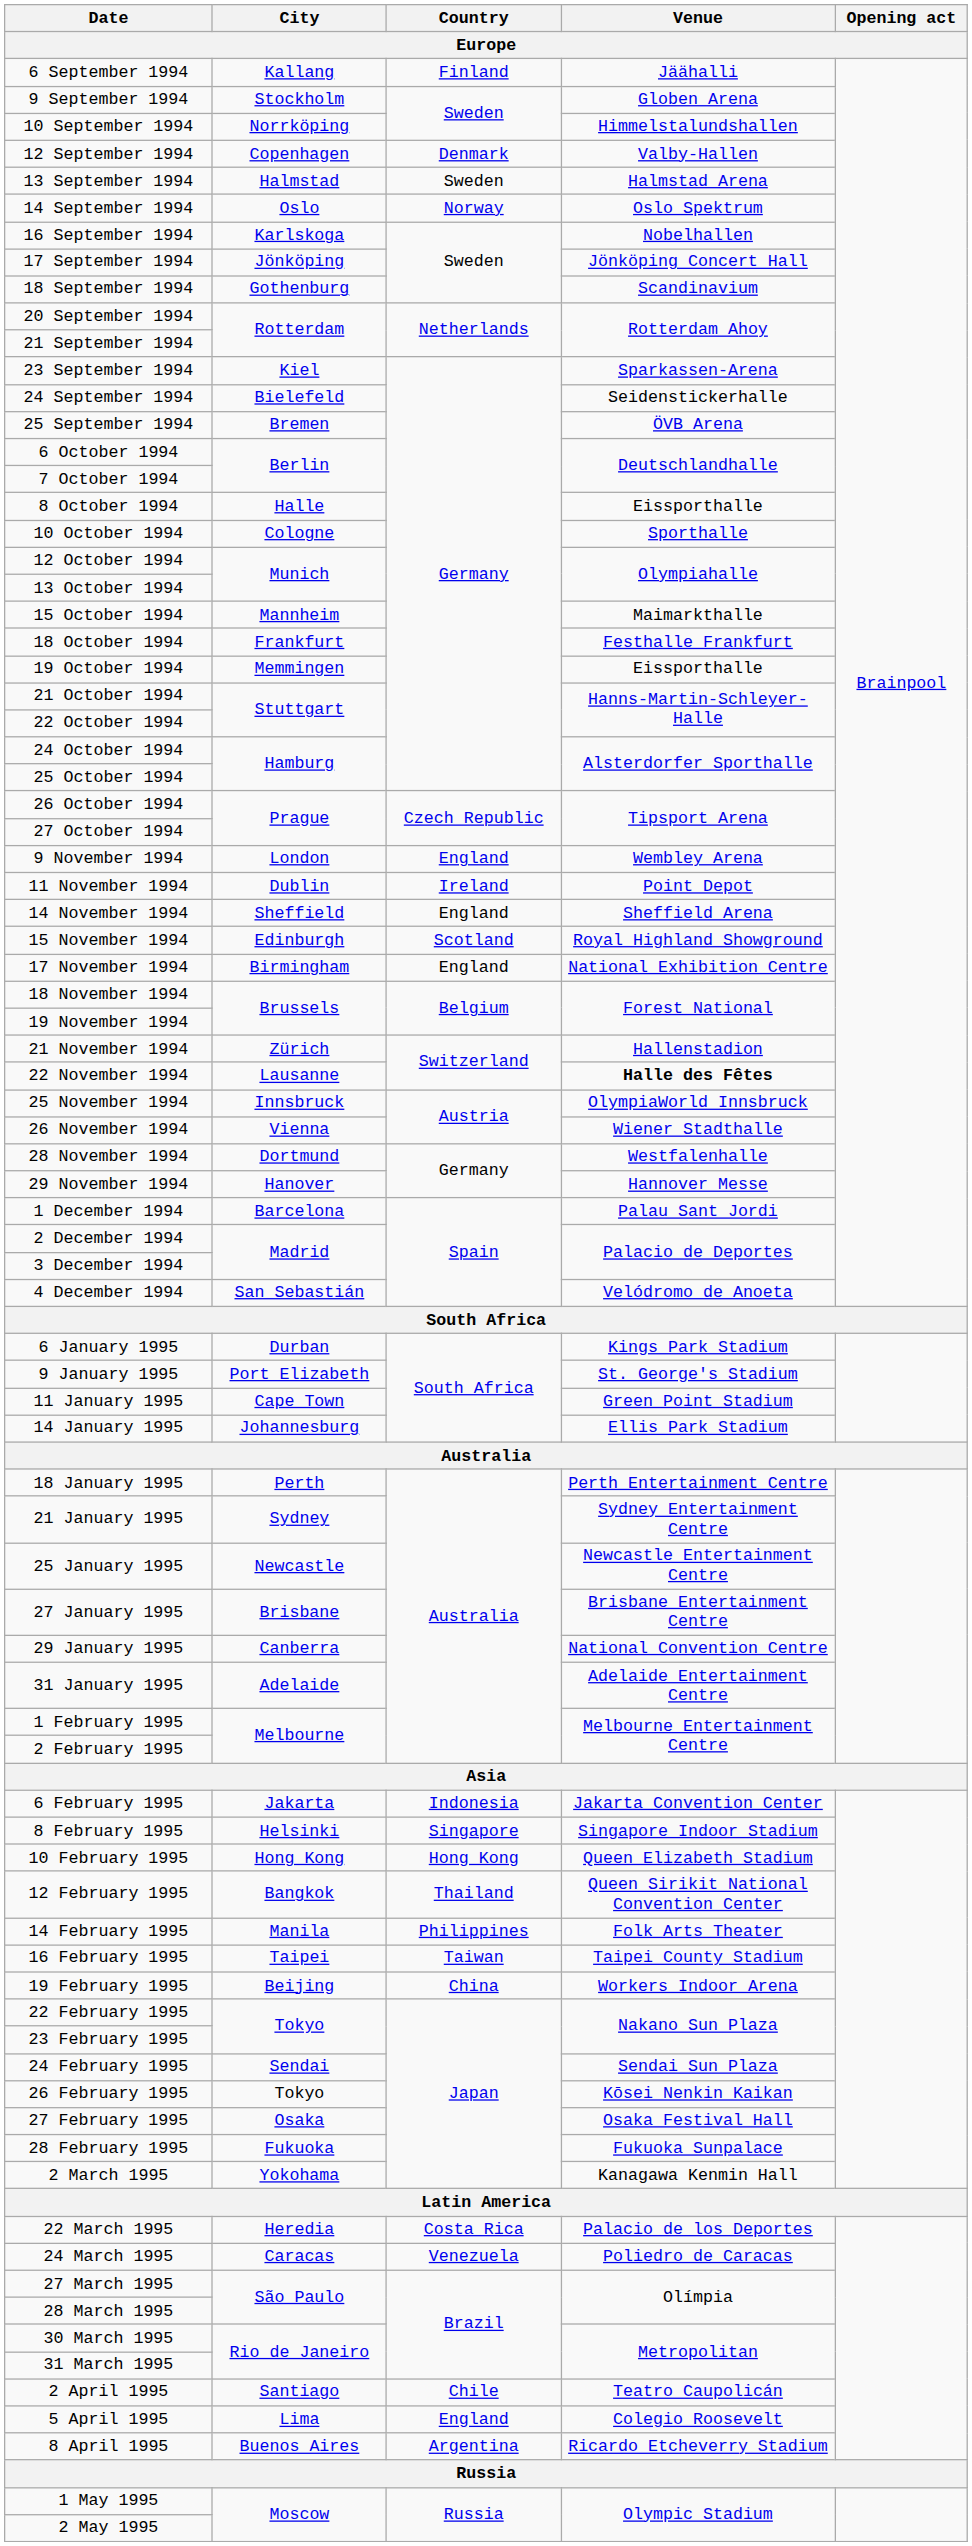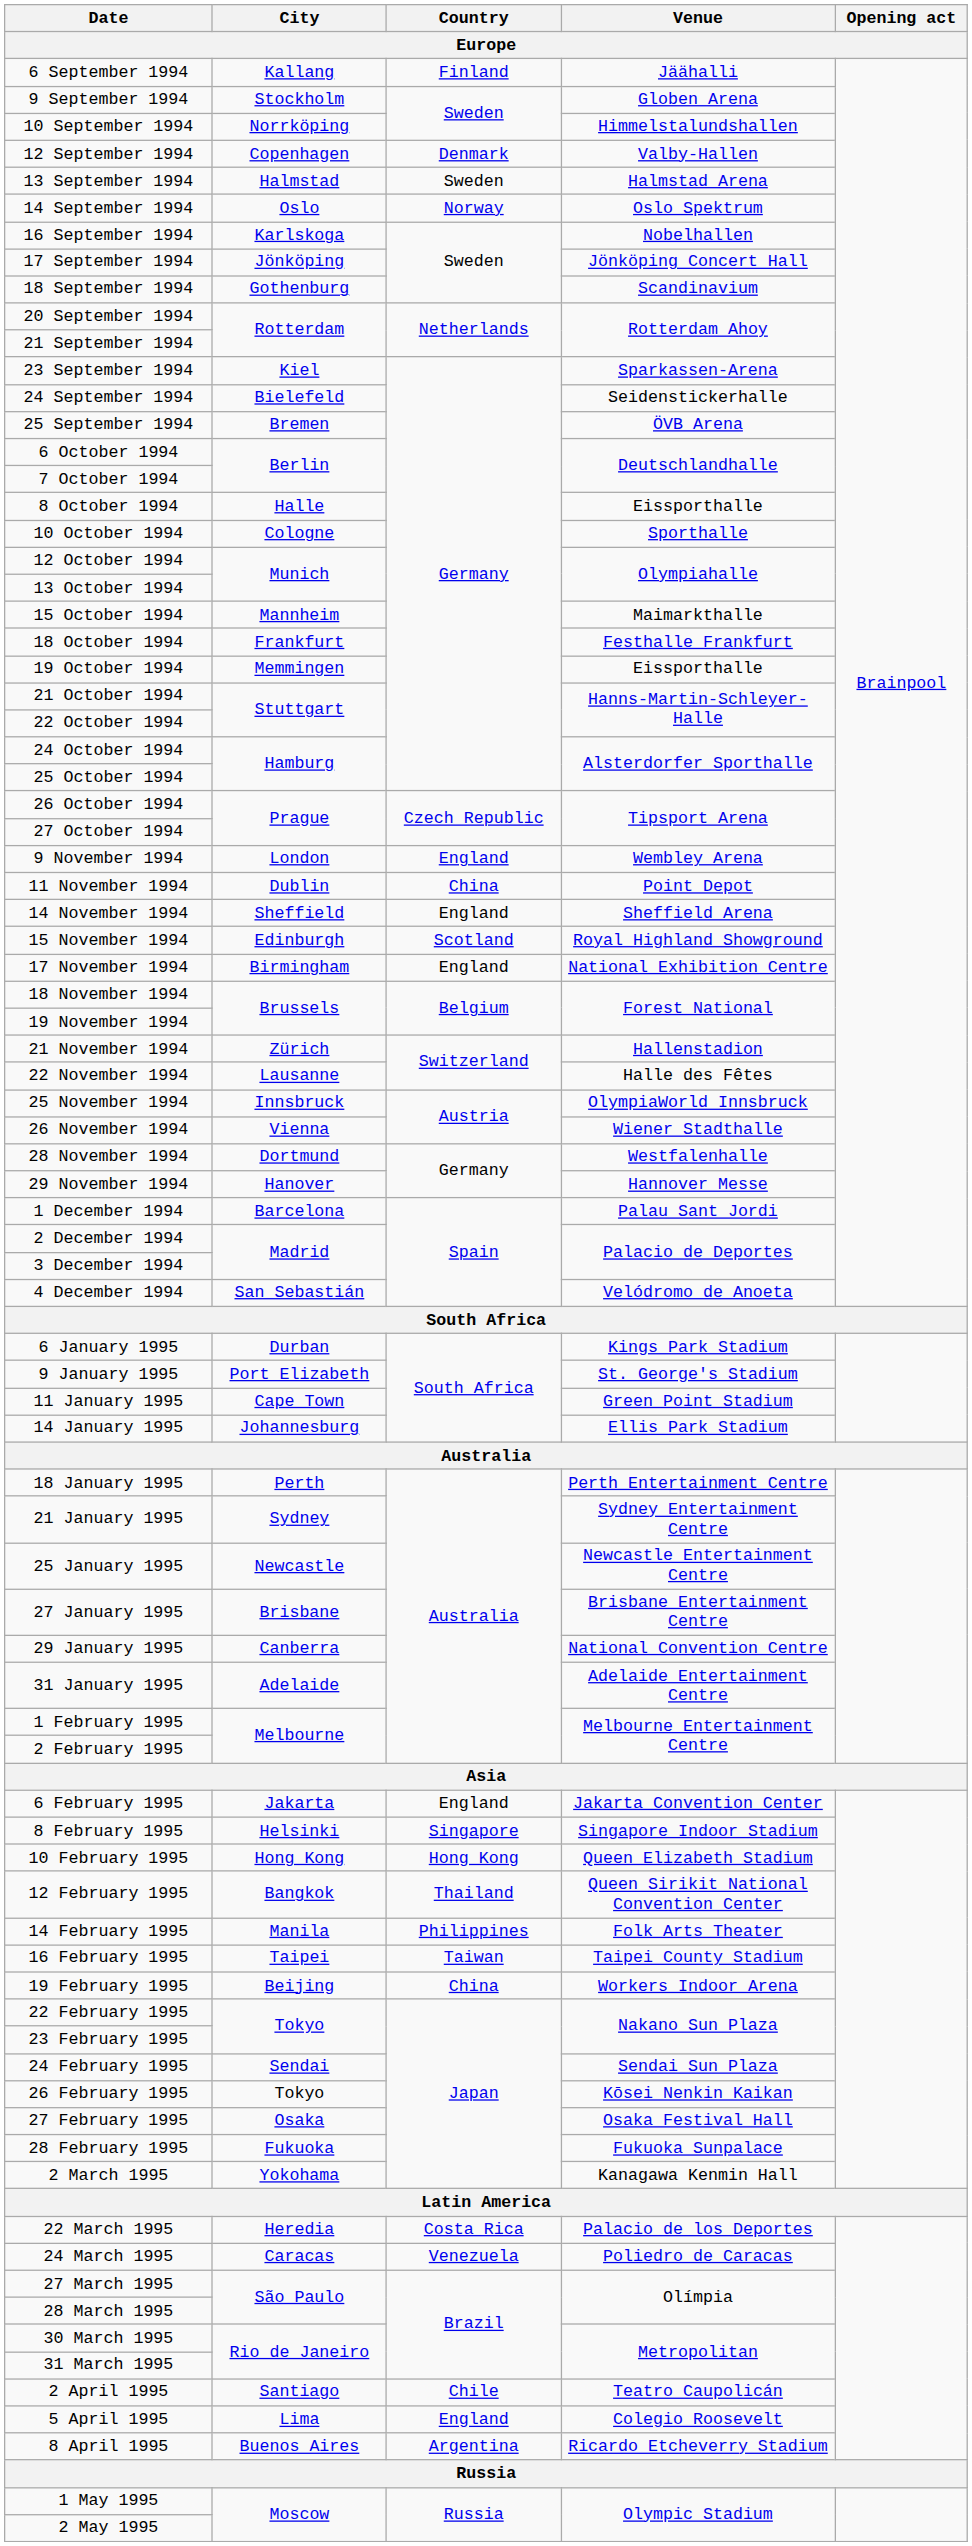(474, 886) Ireland -> (474, 886) China
(698, 1076) bold -> (698, 1076) normal
(474, 1804) Indonesia -> (474, 1804) England
